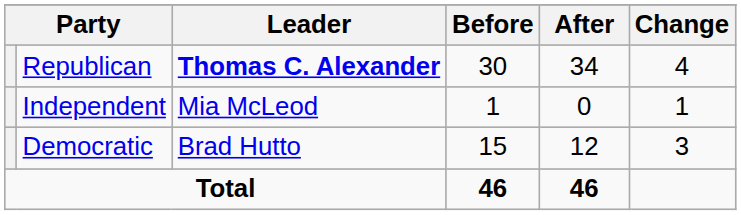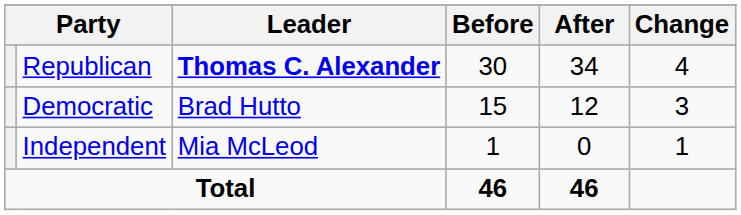rows swapped: (88, 147) <-> (94, 106)
